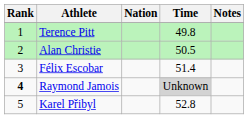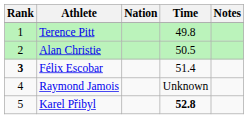(20, 68) normal -> (20, 68) bold
(20, 86) bold -> (20, 86) normal
(186, 86) lightgrey background -> (186, 86) no background
(186, 104) normal -> (186, 104) bold
